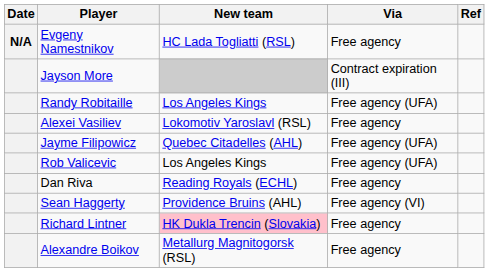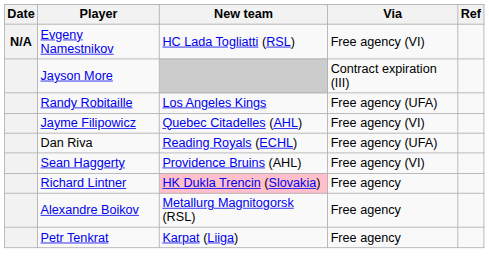(366, 41) Free agency -> (378, 41) Free agency (VI)
- row: (81, 123)
(384, 143) Free agency (UFA) -> (378, 123) Free agency (VI)
- row: (78, 163)
(366, 183) Free agency -> (384, 143) Free agency (UFA)
+ row: (74, 237)
